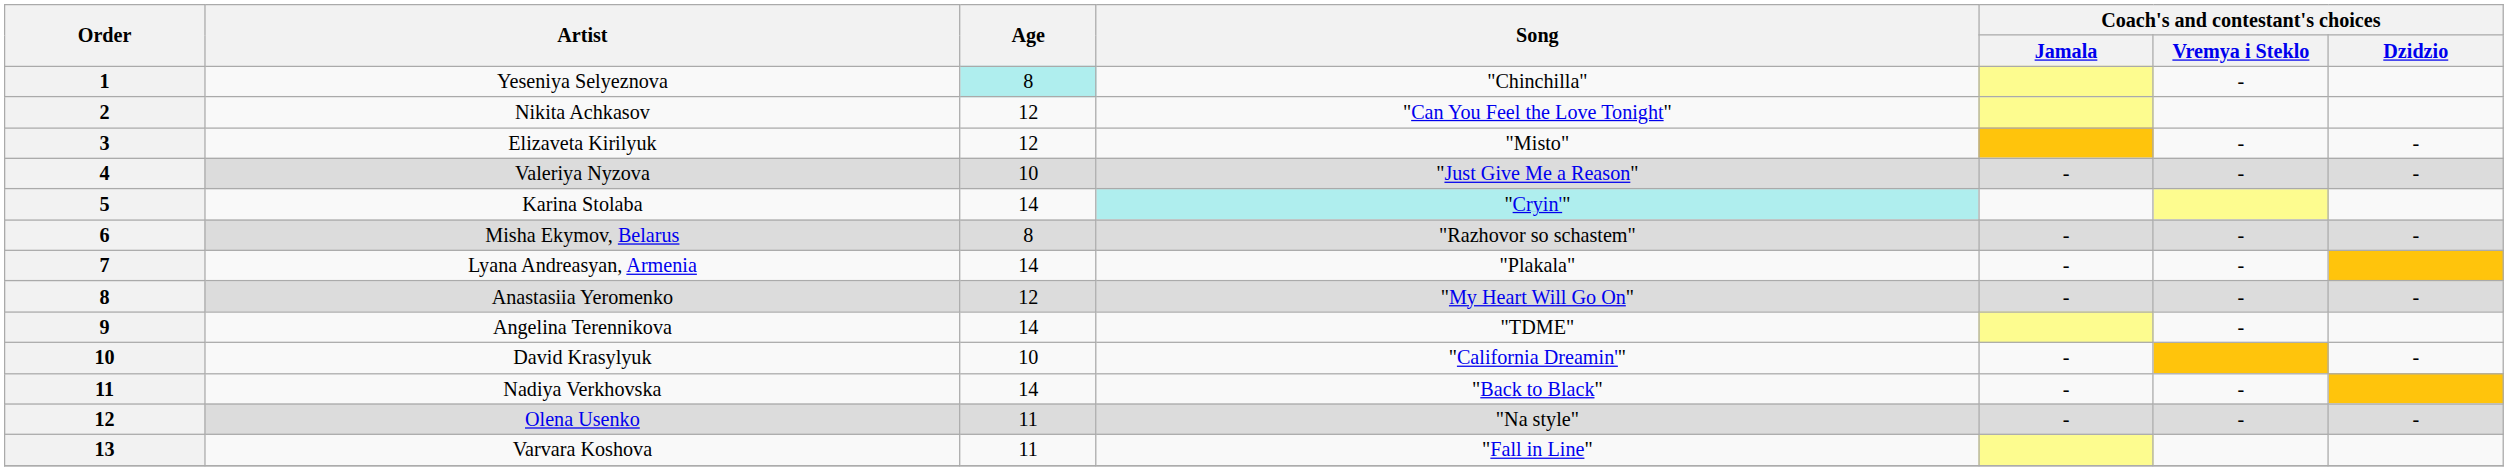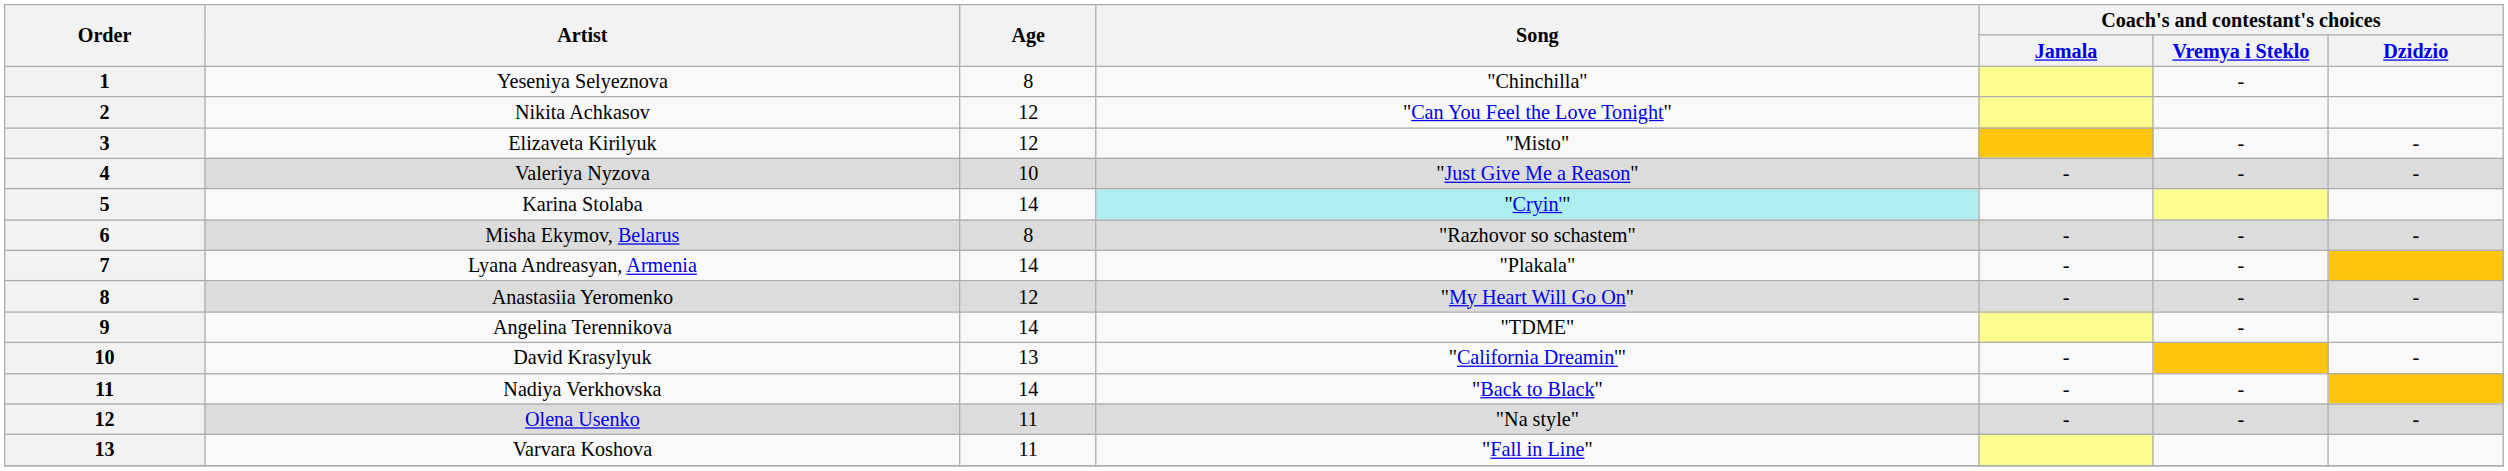(1028, 81) paleturquoise background -> (1028, 81) no background
(1028, 358) 10 -> (1028, 358) 13
